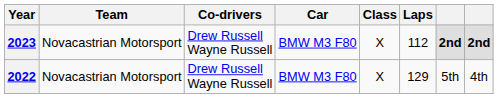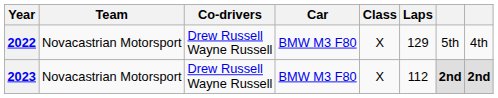rows swapped: (22, 77) <-> (22, 42)
